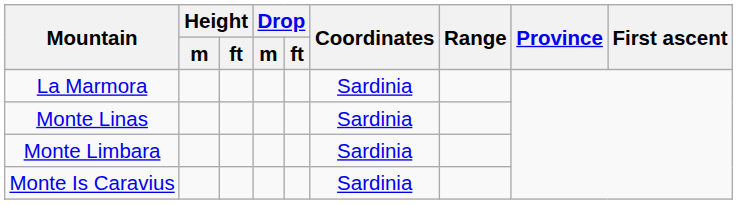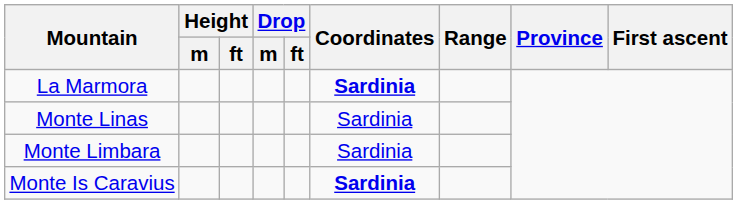(375, 86) normal -> (375, 86) bold
(375, 184) normal -> (375, 184) bold
